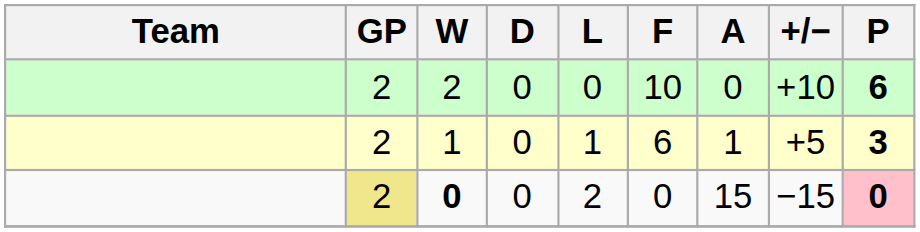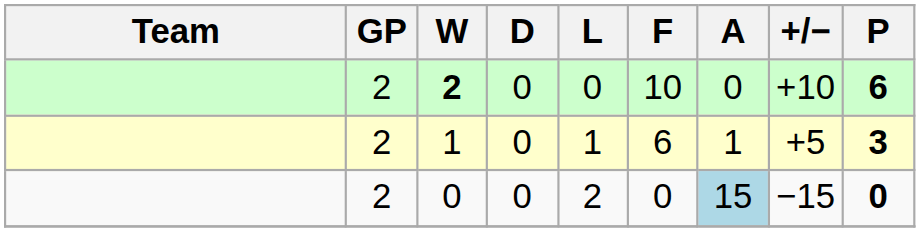(452, 87) normal -> (452, 87) bold
(382, 197) khaki background -> (382, 197) no background
(452, 197) bold -> (452, 197) normal
(733, 197) no background -> (733, 197) lightblue background
(878, 197) pink background -> (878, 197) no background
